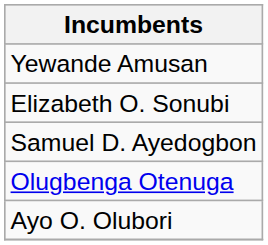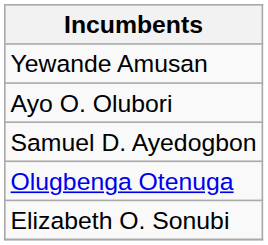(120, 103) Elizabeth O. Sonubi -> (92, 103) Ayo O. Olubori
(92, 221) Ayo O. Olubori -> (120, 221) Elizabeth O. Sonubi
